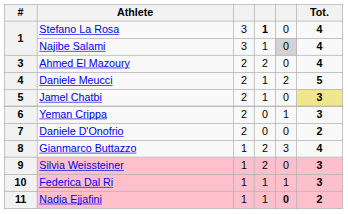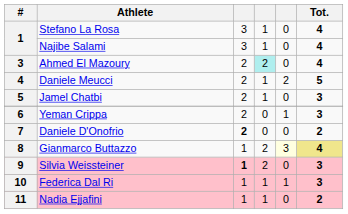(265, 30) bold -> (265, 30) normal
(286, 47) lightgrey background -> (286, 47) no background
(265, 64) no background -> (265, 64) paleturquoise background
(319, 98) khaki background -> (319, 98) no background
(244, 132) normal -> (244, 132) bold
(286, 149) no background -> (286, 149) lightyellow background
(319, 149) no background -> (319, 149) khaki background
(244, 166) normal -> (244, 166) bold
(286, 200) bold -> (286, 200) normal
